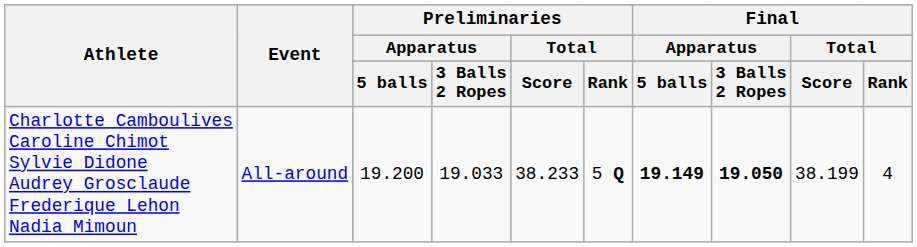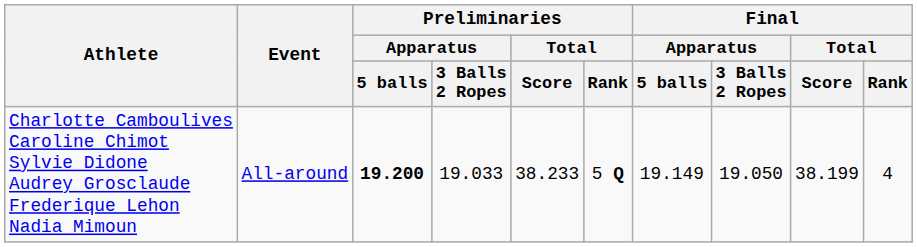(392, 174) normal -> (392, 174) bold
(672, 174) bold -> (672, 174) normal
(751, 174) bold -> (751, 174) normal
